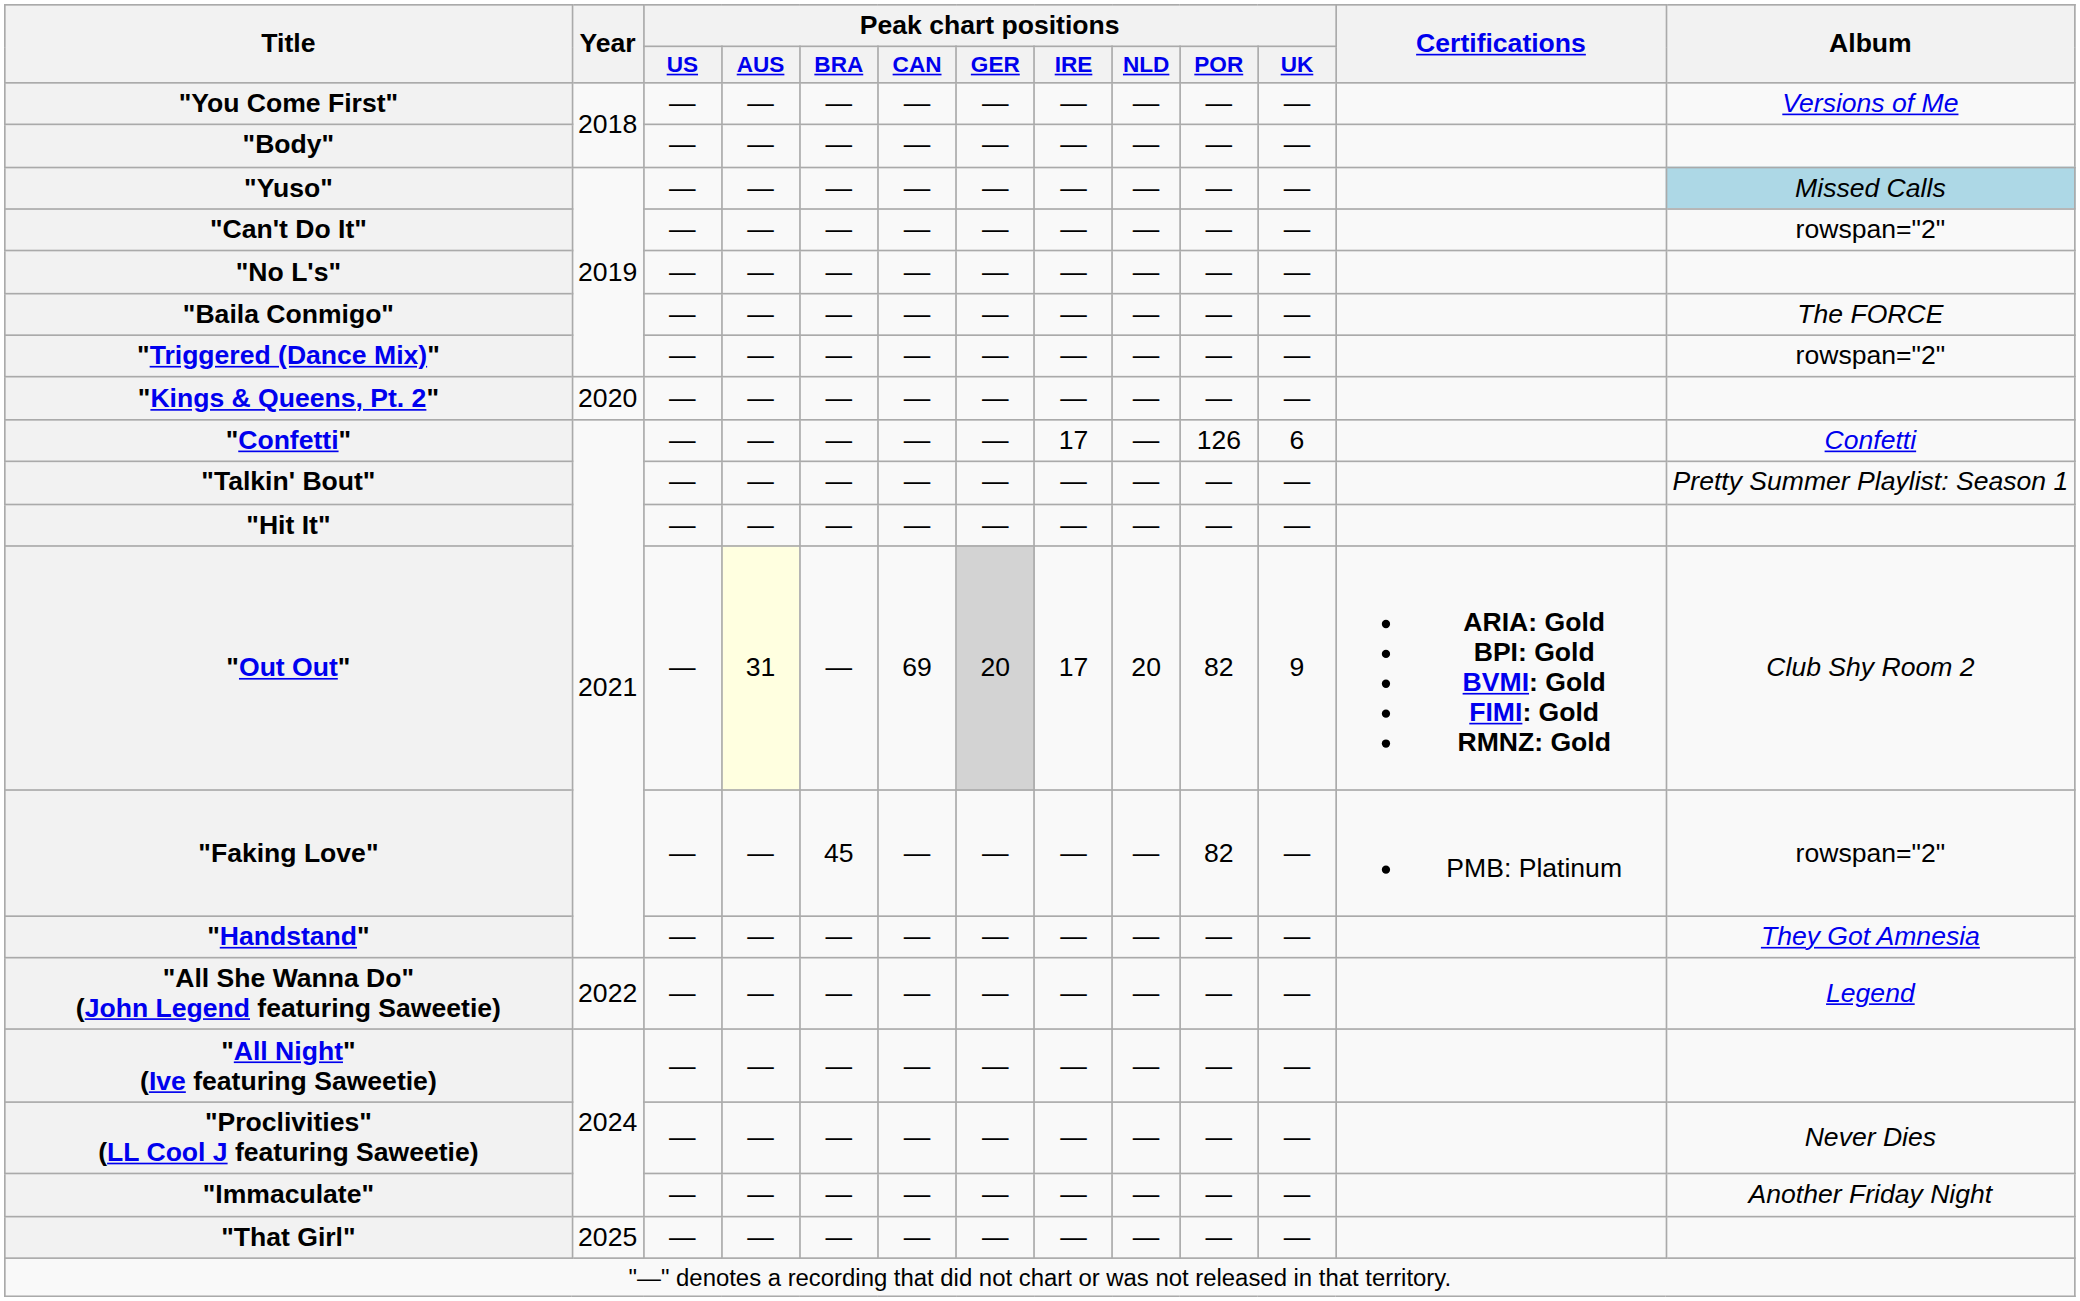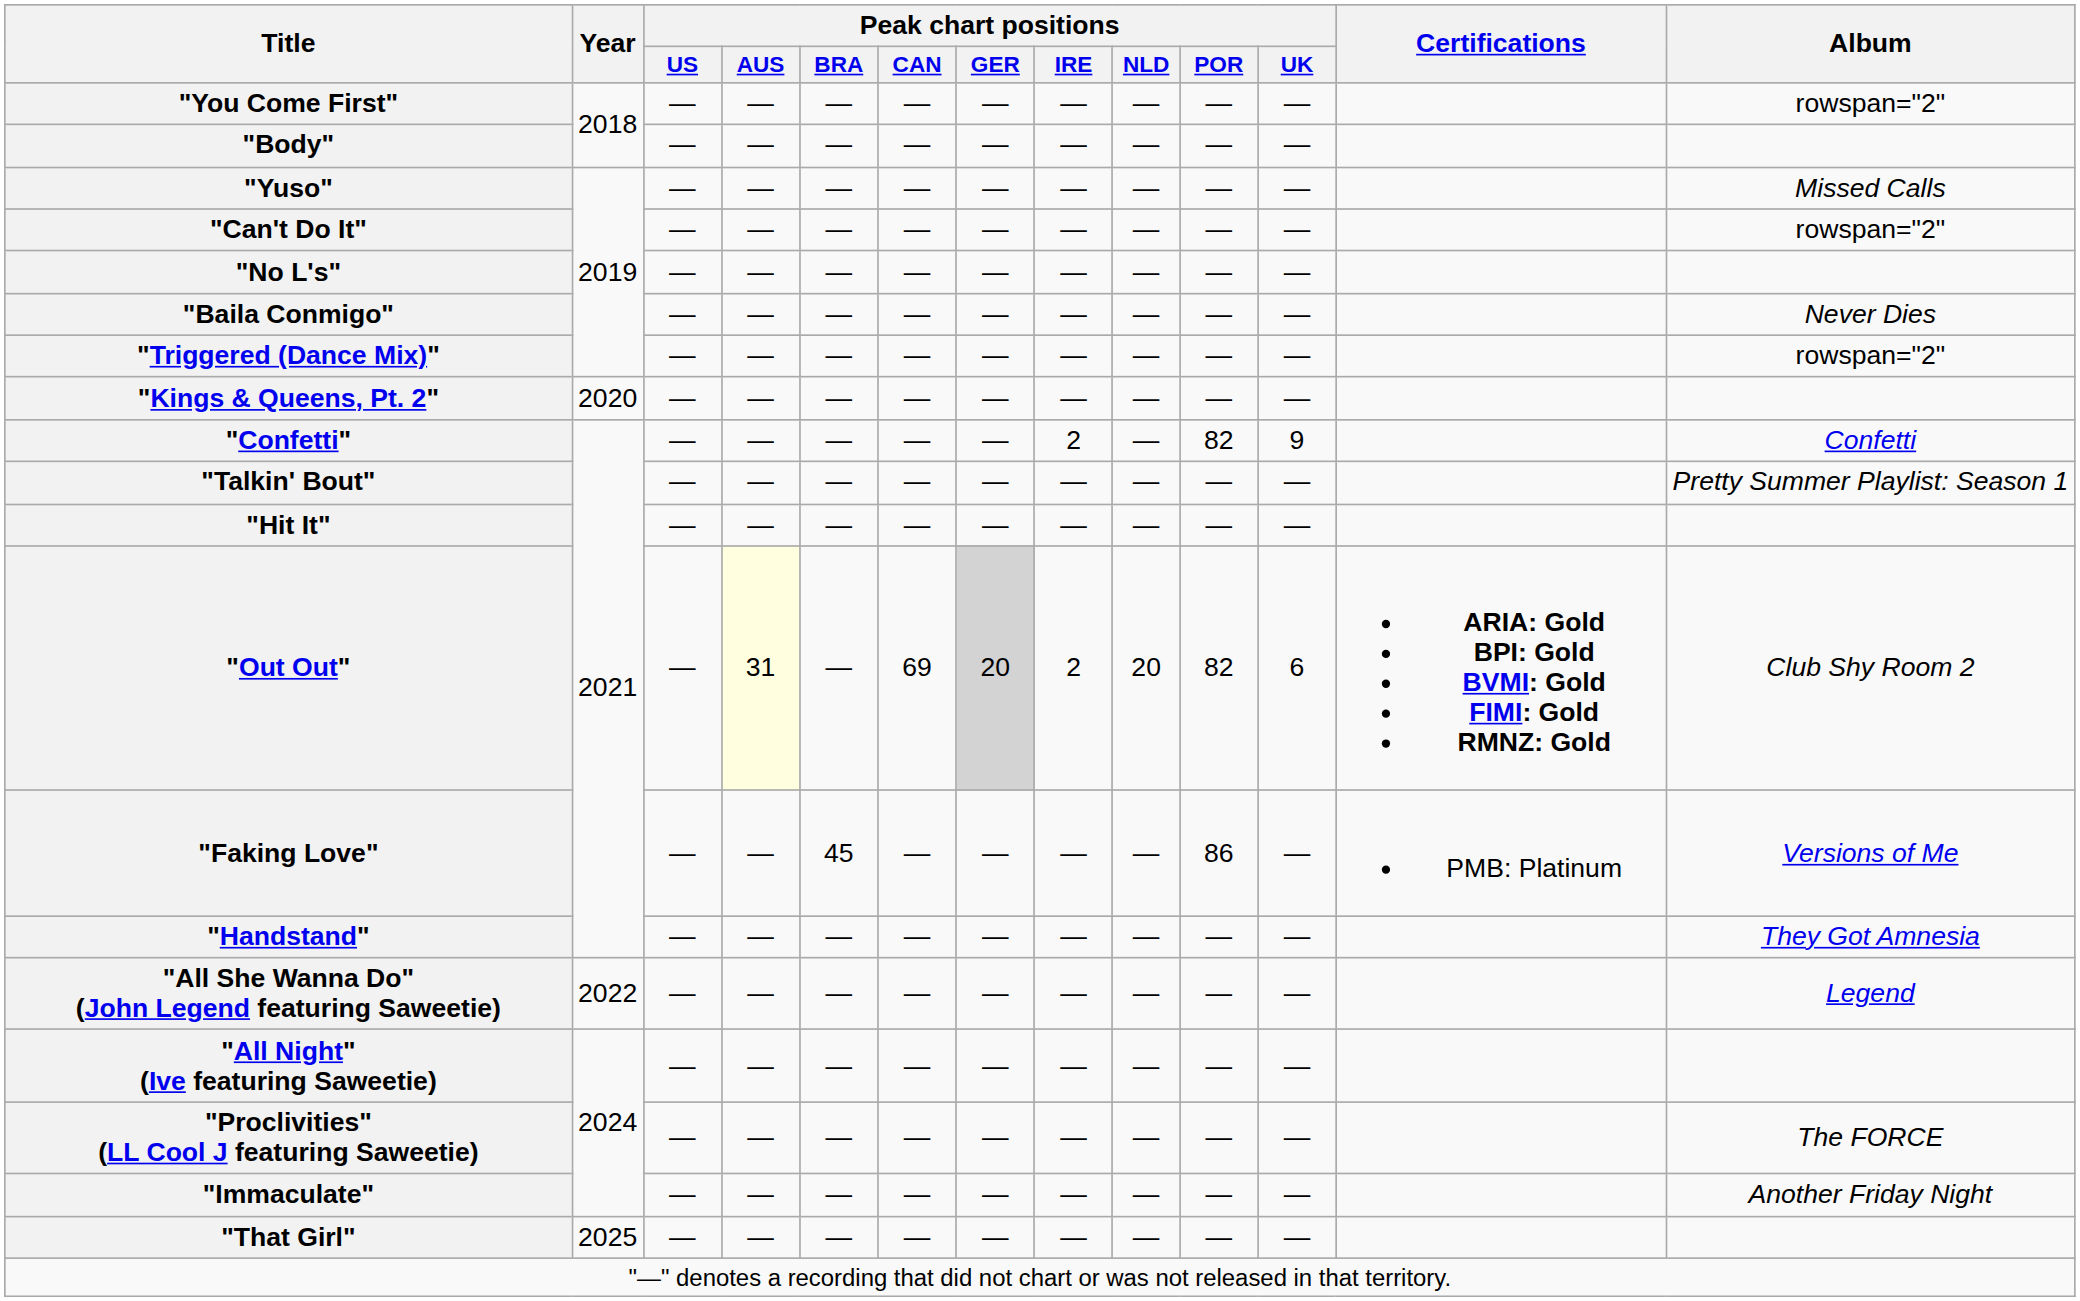(1870, 103) Versions of Me -> (1870, 103) rowspan="2"
(1870, 187) lightblue background -> (1870, 187) no background
(1870, 313) The FORCE -> (1870, 313) Never Dies
(1074, 440) 17 -> (1074, 440) 2
(1219, 440) 126 -> (1219, 440) 82
(1297, 440) 6 -> (1297, 440) 9
(1074, 667) 17 -> (1074, 667) 2
(1297, 667) 9 -> (1297, 667) 6
(1219, 852) 82 -> (1219, 852) 86
(1870, 852) rowspan="2" -> (1870, 852) Versions of Me
(1870, 1137) Never Dies -> (1870, 1137) The FORCE
